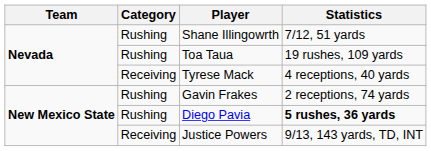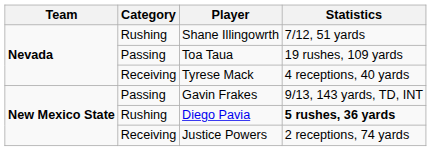(144, 55) Rushing -> (143, 55) Passing
(144, 95) Rushing -> (143, 95) Passing
(347, 95) 2 receptions, 74 yards -> (354, 95) 9/13, 143 yards, TD, INT
(354, 135) 9/13, 143 yards, TD, INT -> (347, 135) 2 receptions, 74 yards
